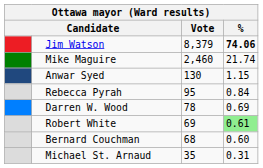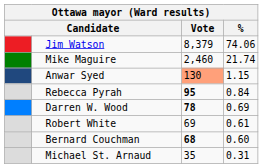(241, 44) bold -> (241, 44) normal
(193, 76) no background -> (193, 76) lightsalmon background
(190, 92) normal -> (190, 92) bold
(190, 108) normal -> (190, 108) bold
(238, 124) lightgreen background -> (238, 124) no background
(190, 139) normal -> (190, 139) bold
